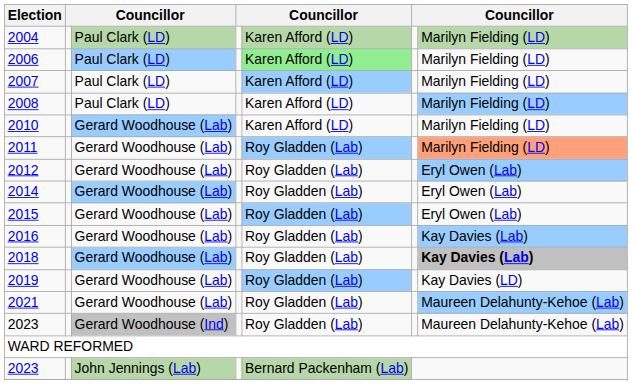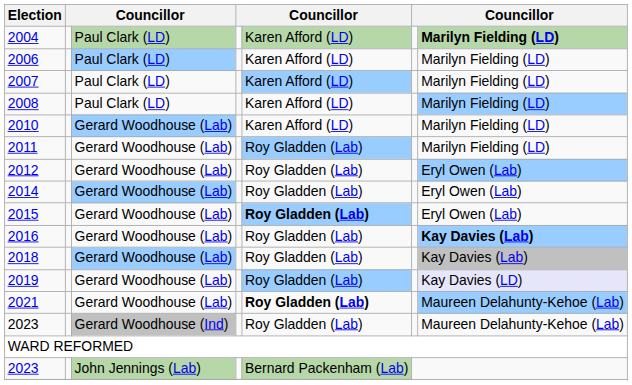(485, 37) normal -> (490, 37) bold
(299, 59) lightgreen background -> (299, 59) no background
(485, 147) lightsalmon background -> (485, 147) no background
(304, 214) normal -> (307, 214) bold
(475, 236) normal -> (477, 236) bold
(477, 258) bold -> (475, 258) normal
(472, 280) no background -> (472, 280) lavender background
(304, 302) normal -> (307, 302) bold
